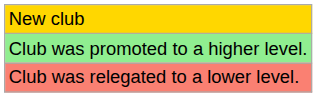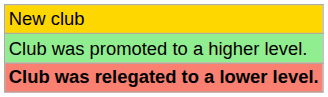(154, 77) normal -> (164, 77) bold
